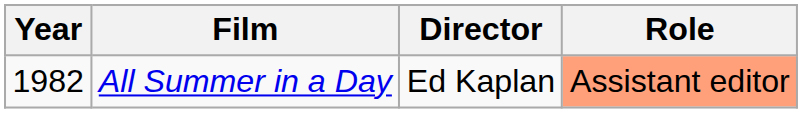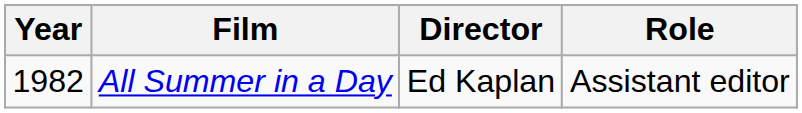(680, 81) lightsalmon background -> (680, 81) no background
